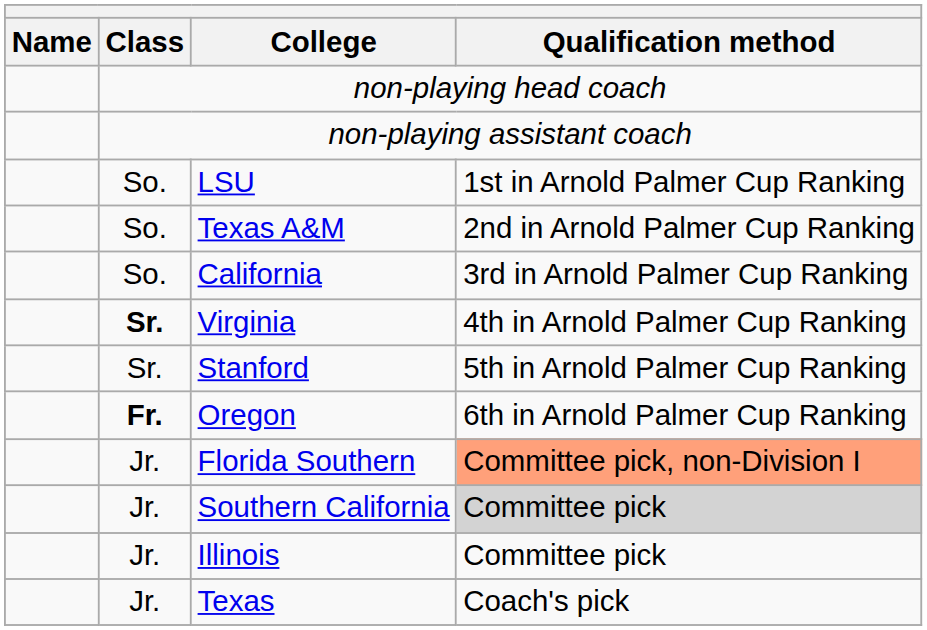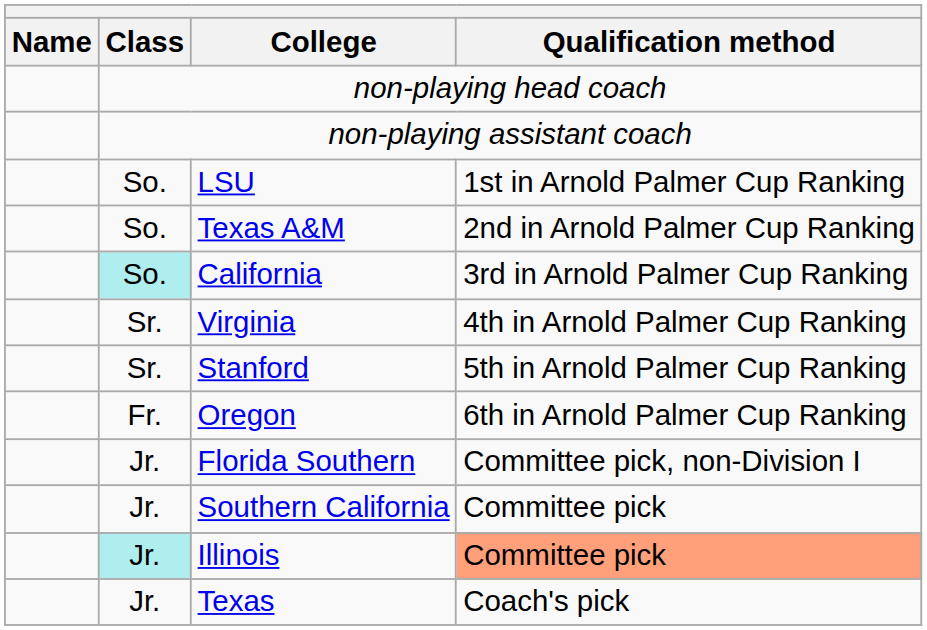(145, 274) no background -> (145, 274) paleturquoise background
(145, 321) bold -> (145, 321) normal
(145, 414) bold -> (145, 414) normal
(662, 461) lightsalmon background -> (662, 461) no background
(565, 508) lightgrey background -> (565, 508) no background
(145, 555) no background -> (145, 555) paleturquoise background
(565, 555) no background -> (565, 555) lightsalmon background
